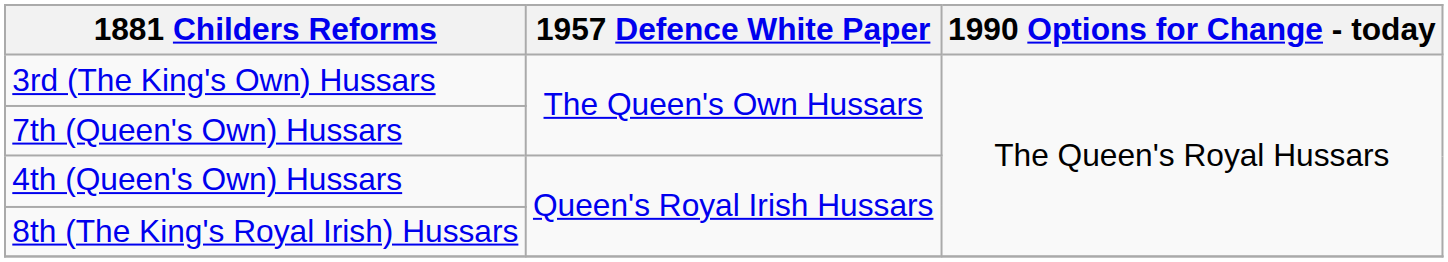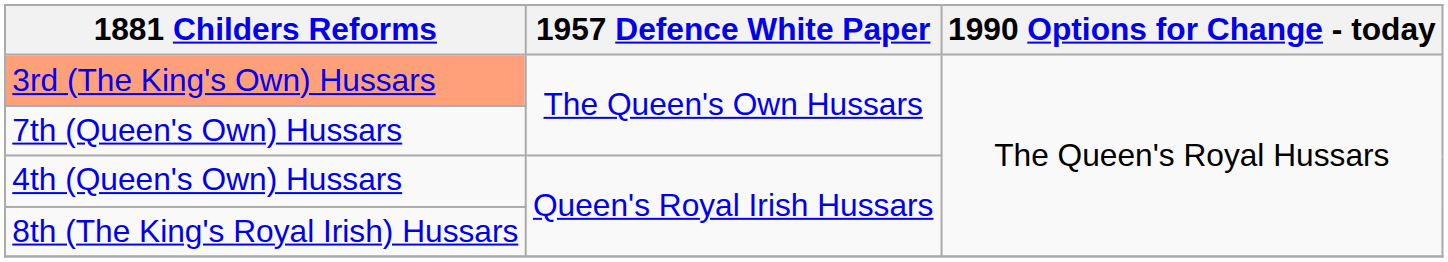(224, 79) no background -> (224, 79) lightsalmon background
